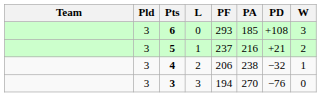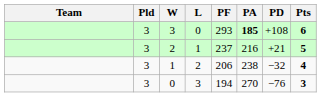columns swapped: (303, 13) <-> (172, 13)
(250, 30) normal -> (250, 30) bold
